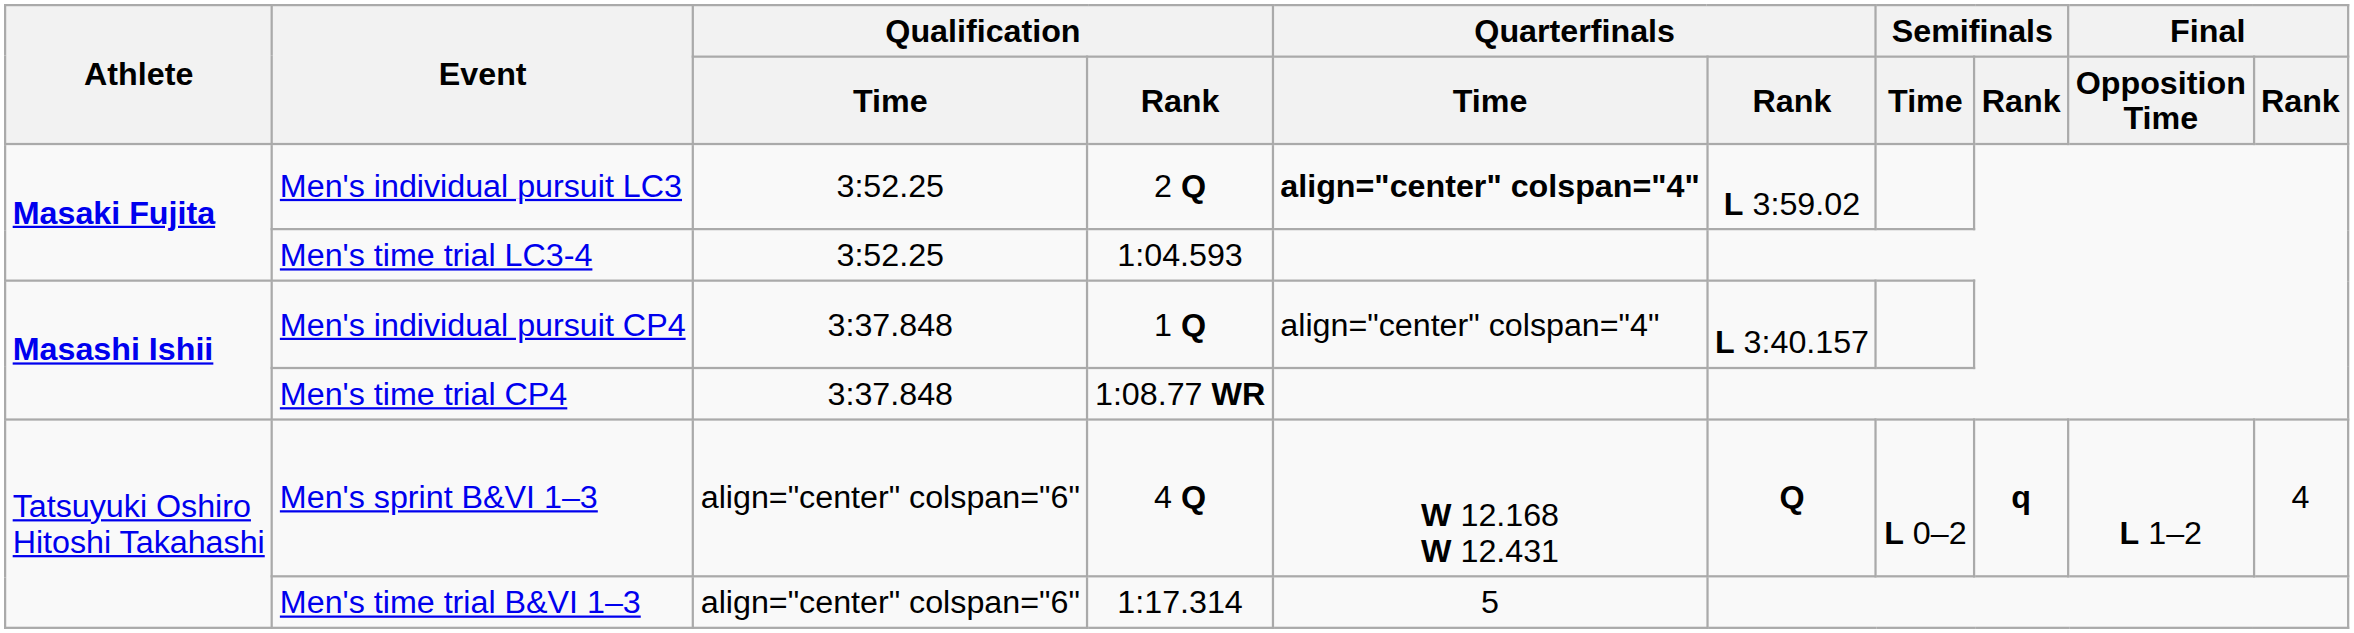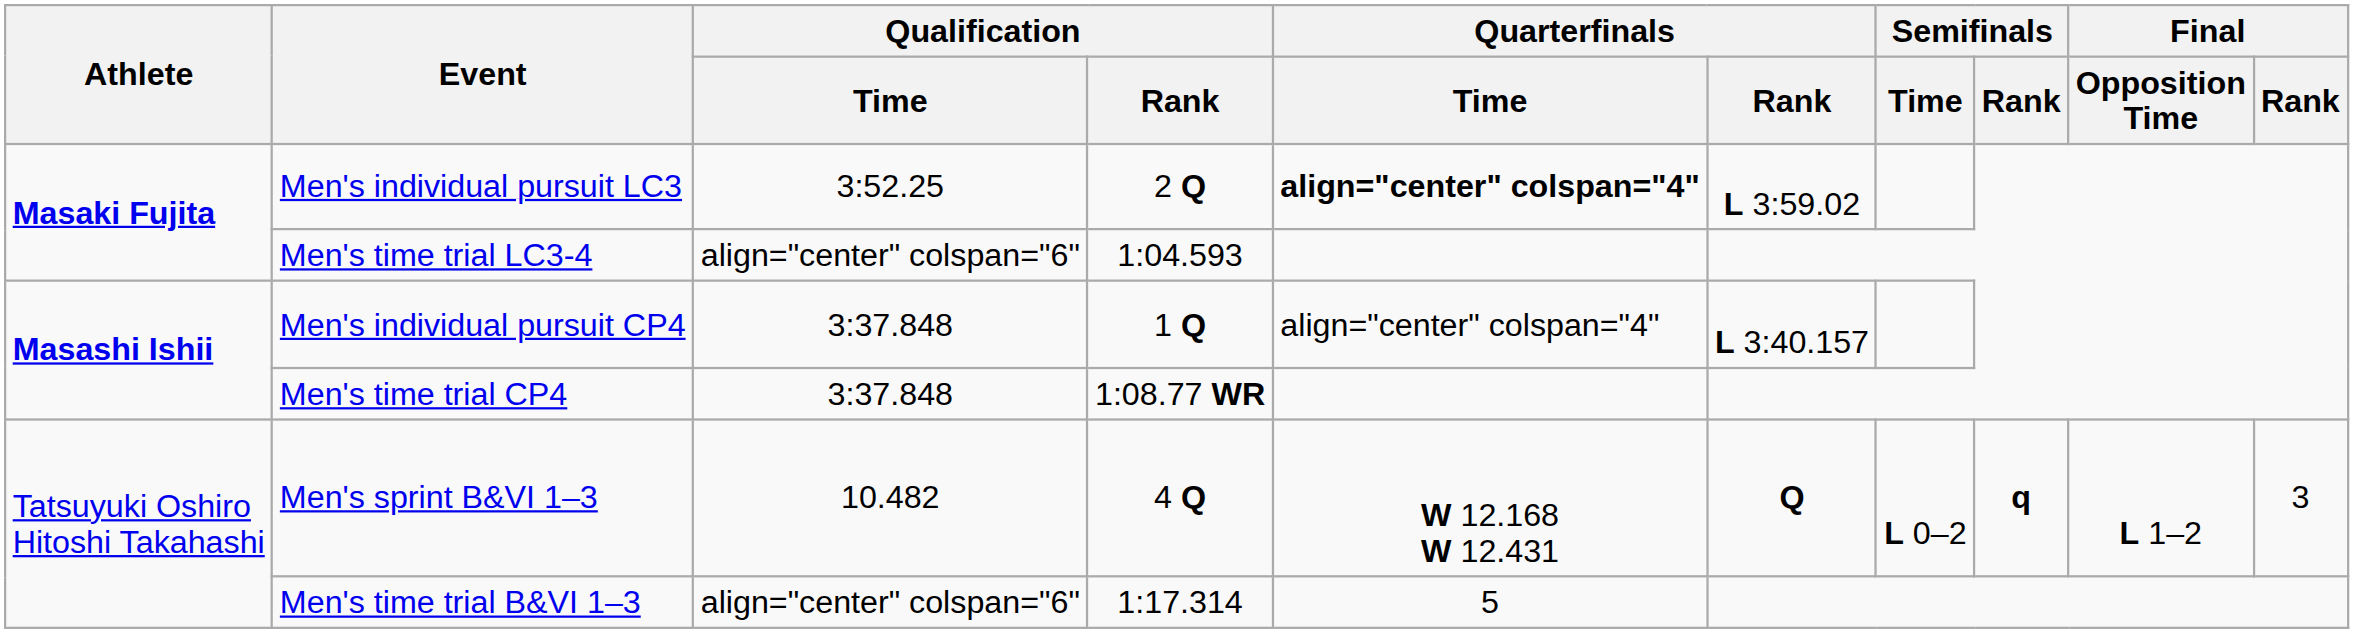(890, 256) 3:52.25 -> (890, 256) align="center" colspan="6"
(890, 498) align="center" colspan="6" -> (890, 498) 10.482
(2300, 498) 4 -> (2300, 498) 3
